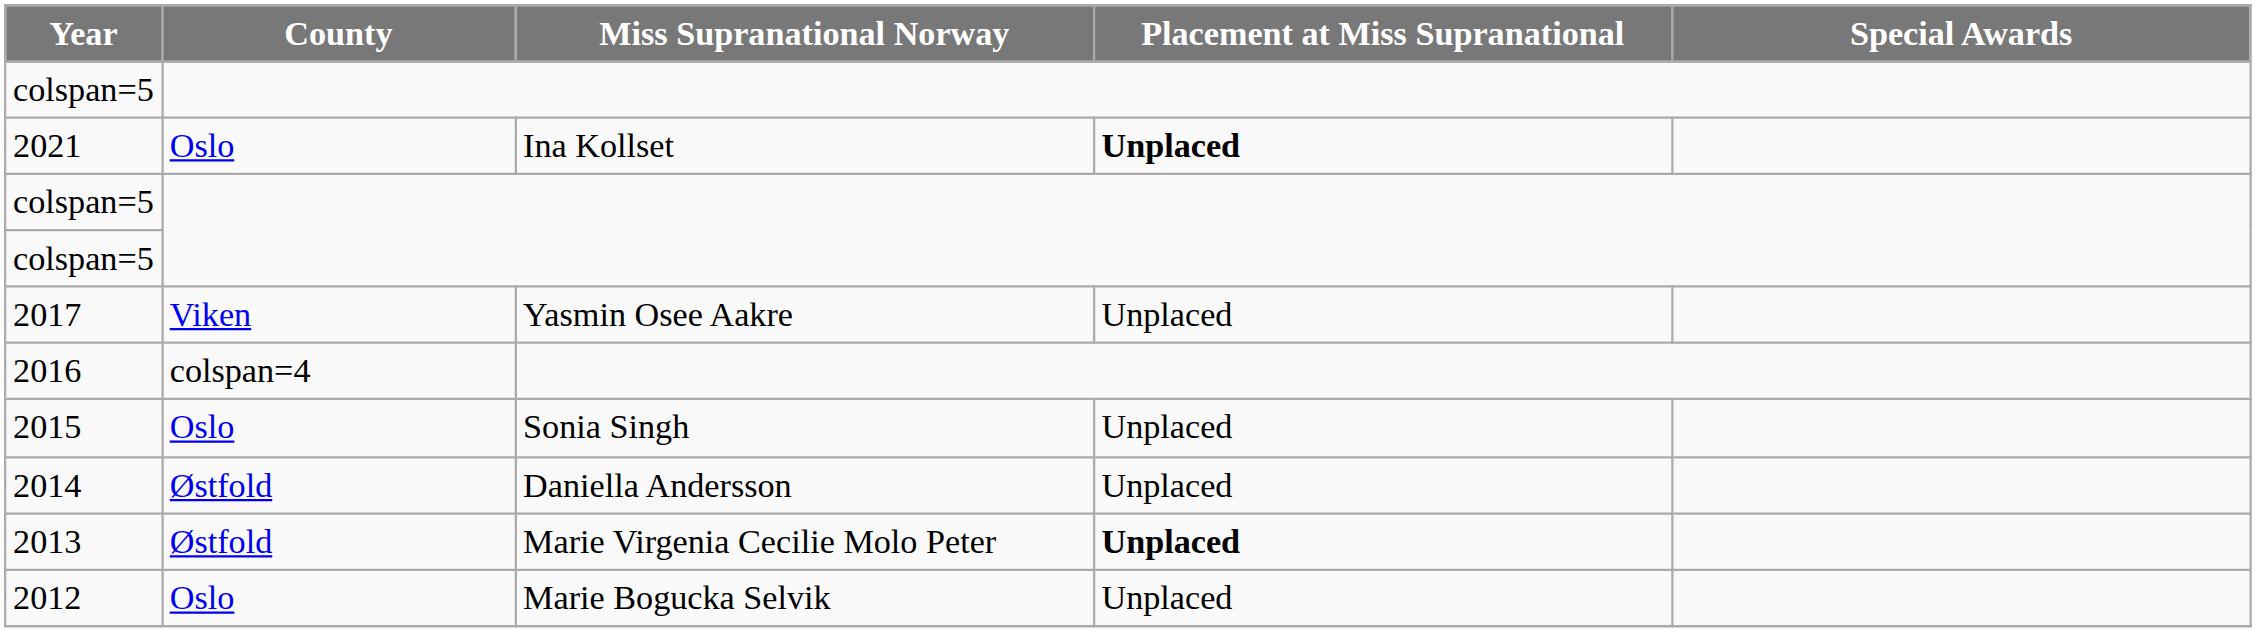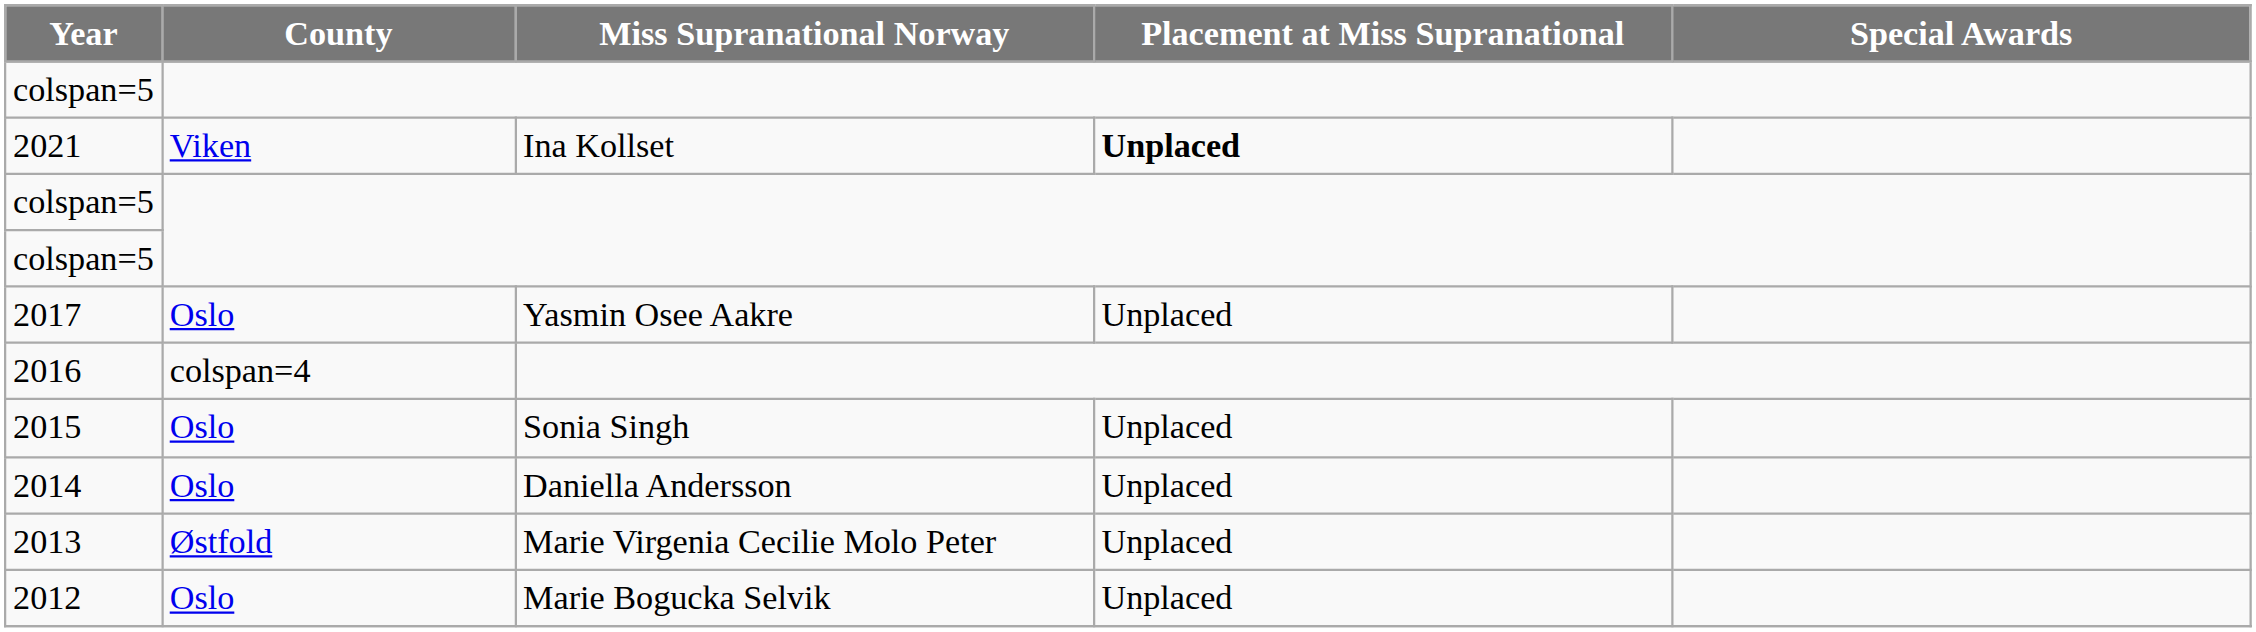(202, 145) Oslo -> (210, 145) Viken
(210, 314) Viken -> (202, 314) Oslo
(221, 484) Østfold -> (202, 484) Oslo
(1171, 540) bold -> (1167, 540) normal
